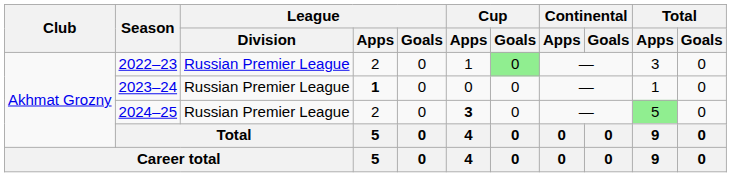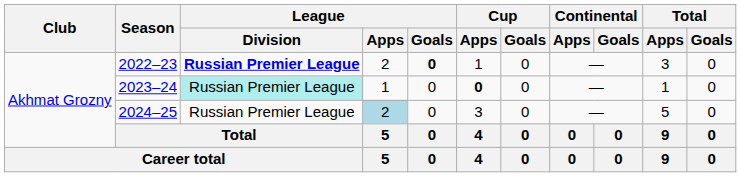(267, 64) normal -> (272, 64) bold
(422, 64) normal -> (432, 64) bold
(515, 64) lightgreen background -> (525, 64) no background
(267, 87) no background -> (272, 87) paleturquoise background
(375, 87) bold -> (385, 87) normal
(469, 87) normal -> (479, 87) bold
(375, 111) no background -> (385, 111) lightblue background
(469, 111) bold -> (479, 111) normal
(655, 111) lightgreen background -> (665, 111) no background
